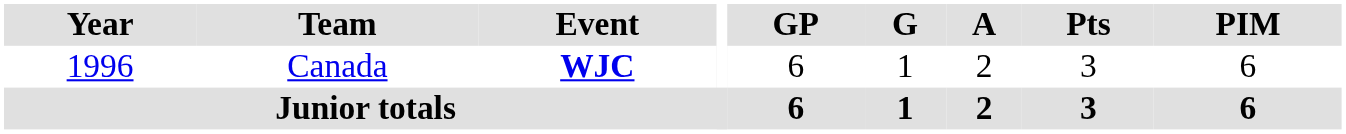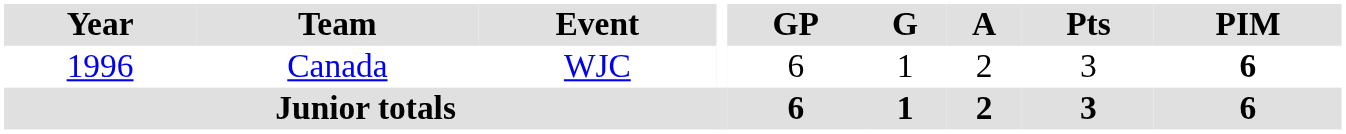(597, 66) bold -> (597, 66) normal
(1248, 66) normal -> (1248, 66) bold
